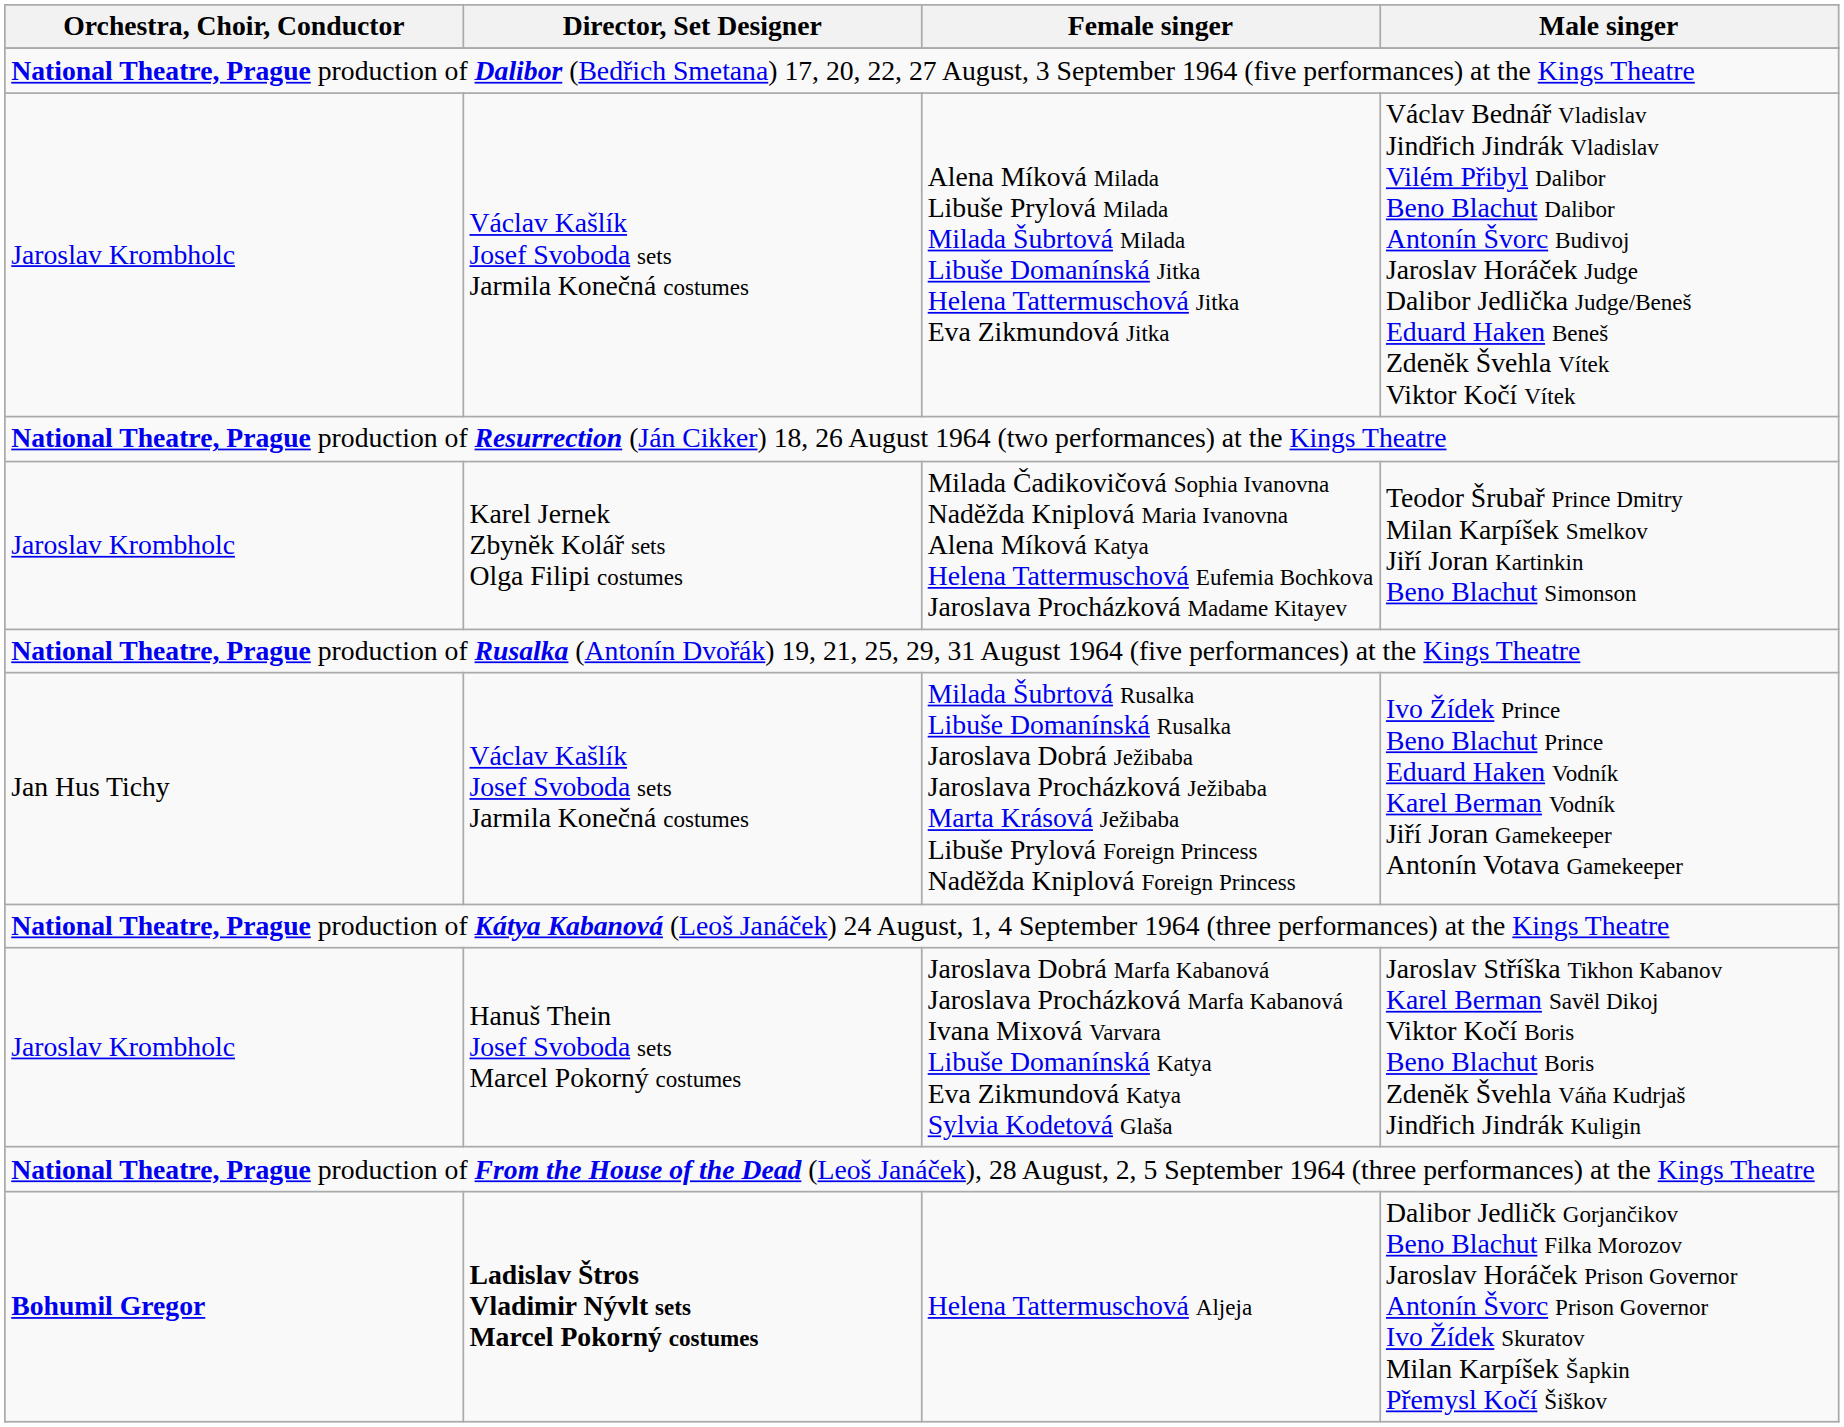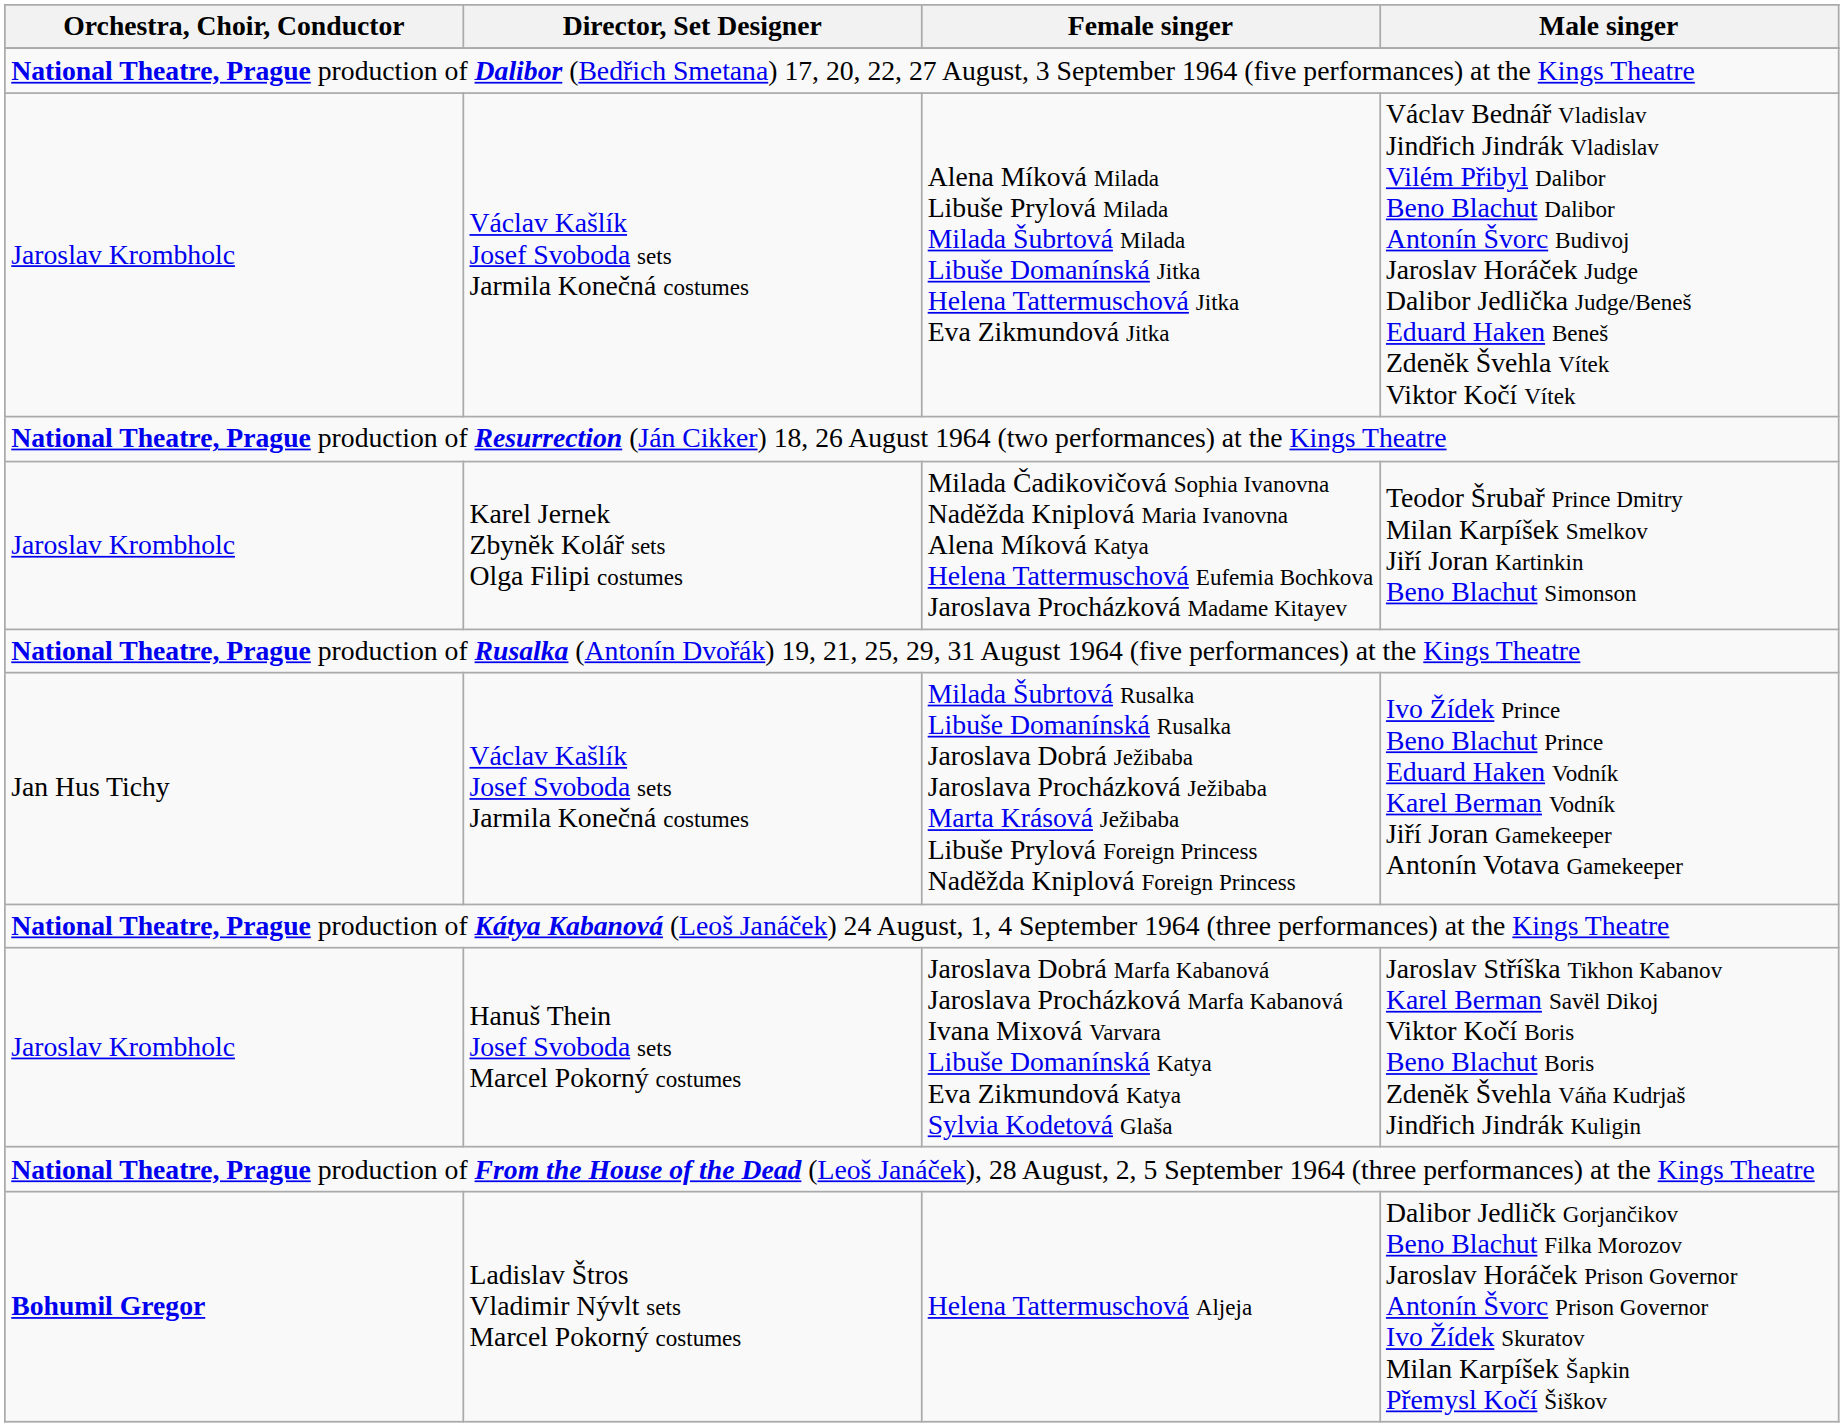(614, 1306) bold -> (605, 1306) normal
